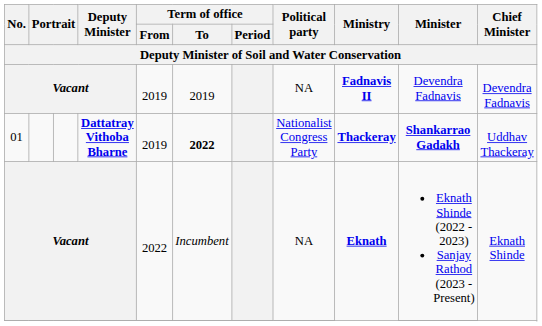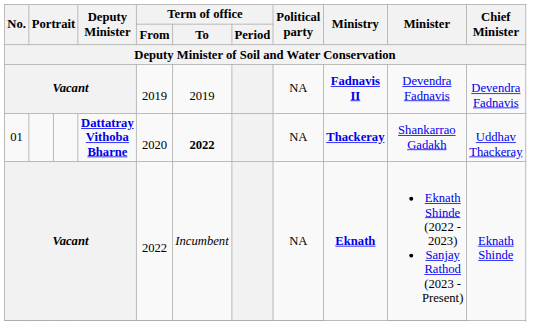(155, 144) 2019 -> (155, 144) 2020
(304, 137) Nationalist Congress Party -> (298, 137) NA
(438, 137) bold -> (427, 137) normal
